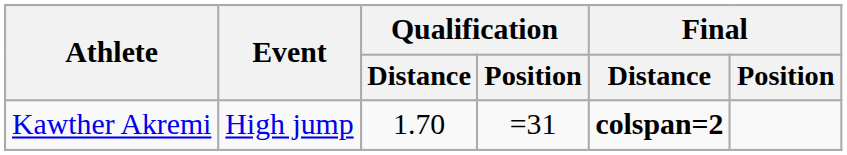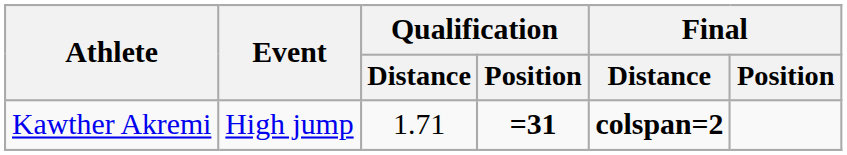(419, 125) 1.70 -> (419, 125) 1.71
(533, 125) normal -> (533, 125) bold
